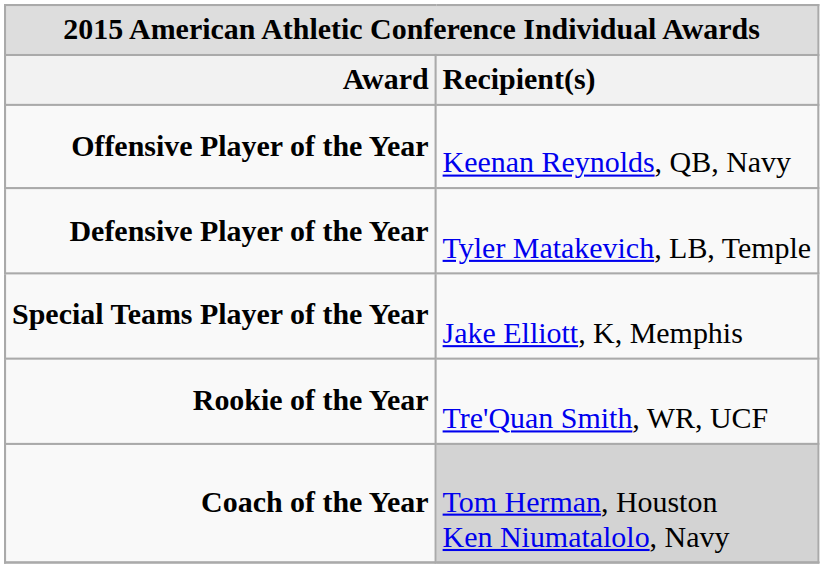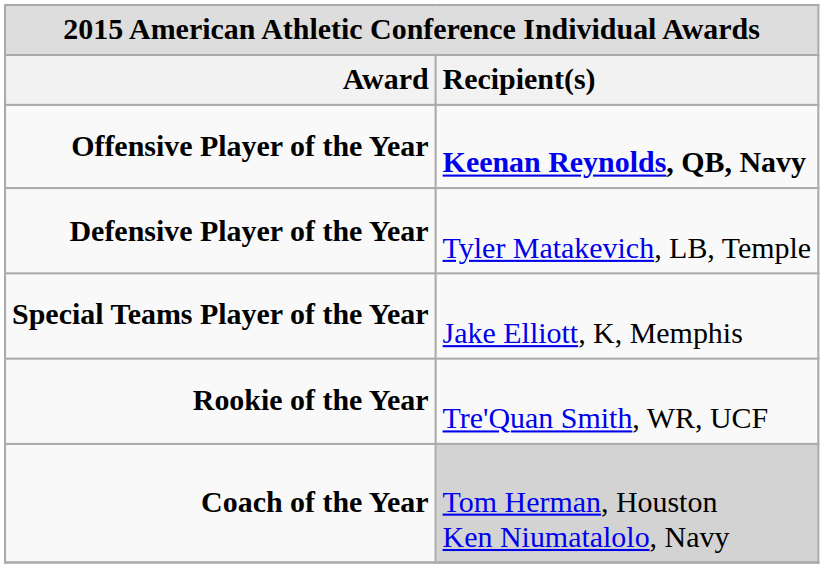(617, 163) normal -> (624, 163) bold
